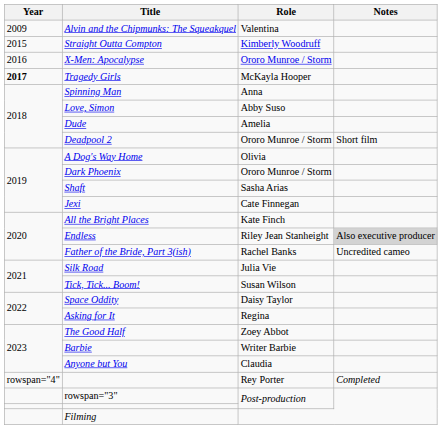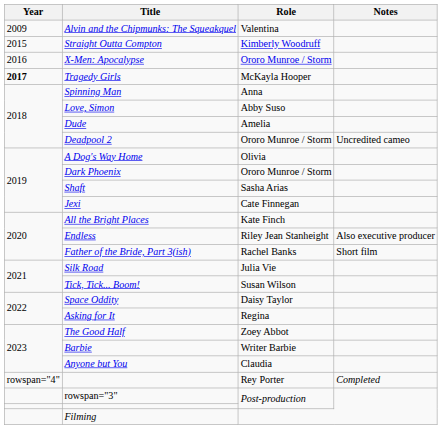(357, 140) Short film -> (373, 140) Uncredited cameo
(386, 236) lightgrey background -> (386, 236) no background
(373, 252) Uncredited cameo -> (357, 252) Short film
